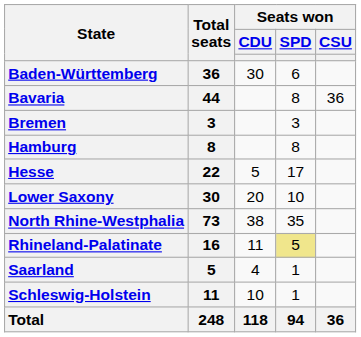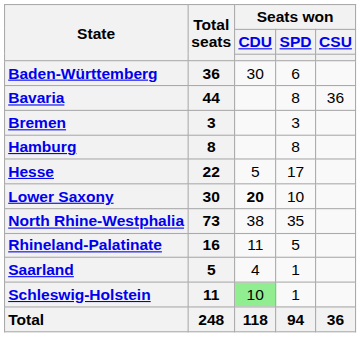(255, 196) normal -> (255, 196) bold
(296, 246) khaki background -> (296, 246) no background
(255, 295) no background -> (255, 295) lightgreen background
